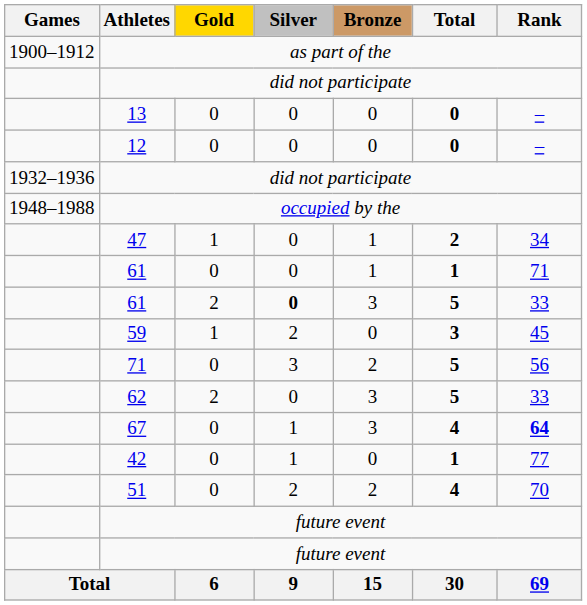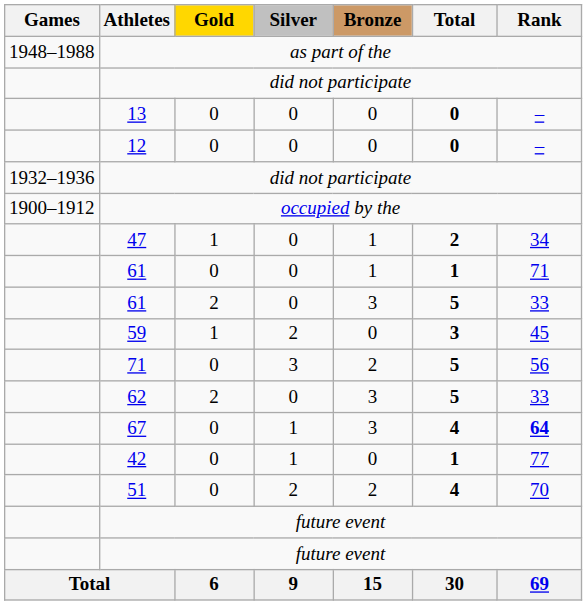(52, 51) 1900–1912 -> (52, 51) 1948–1988
(52, 208) 1948–1988 -> (52, 208) 1900–1912
(293, 302) bold -> (293, 302) normal
